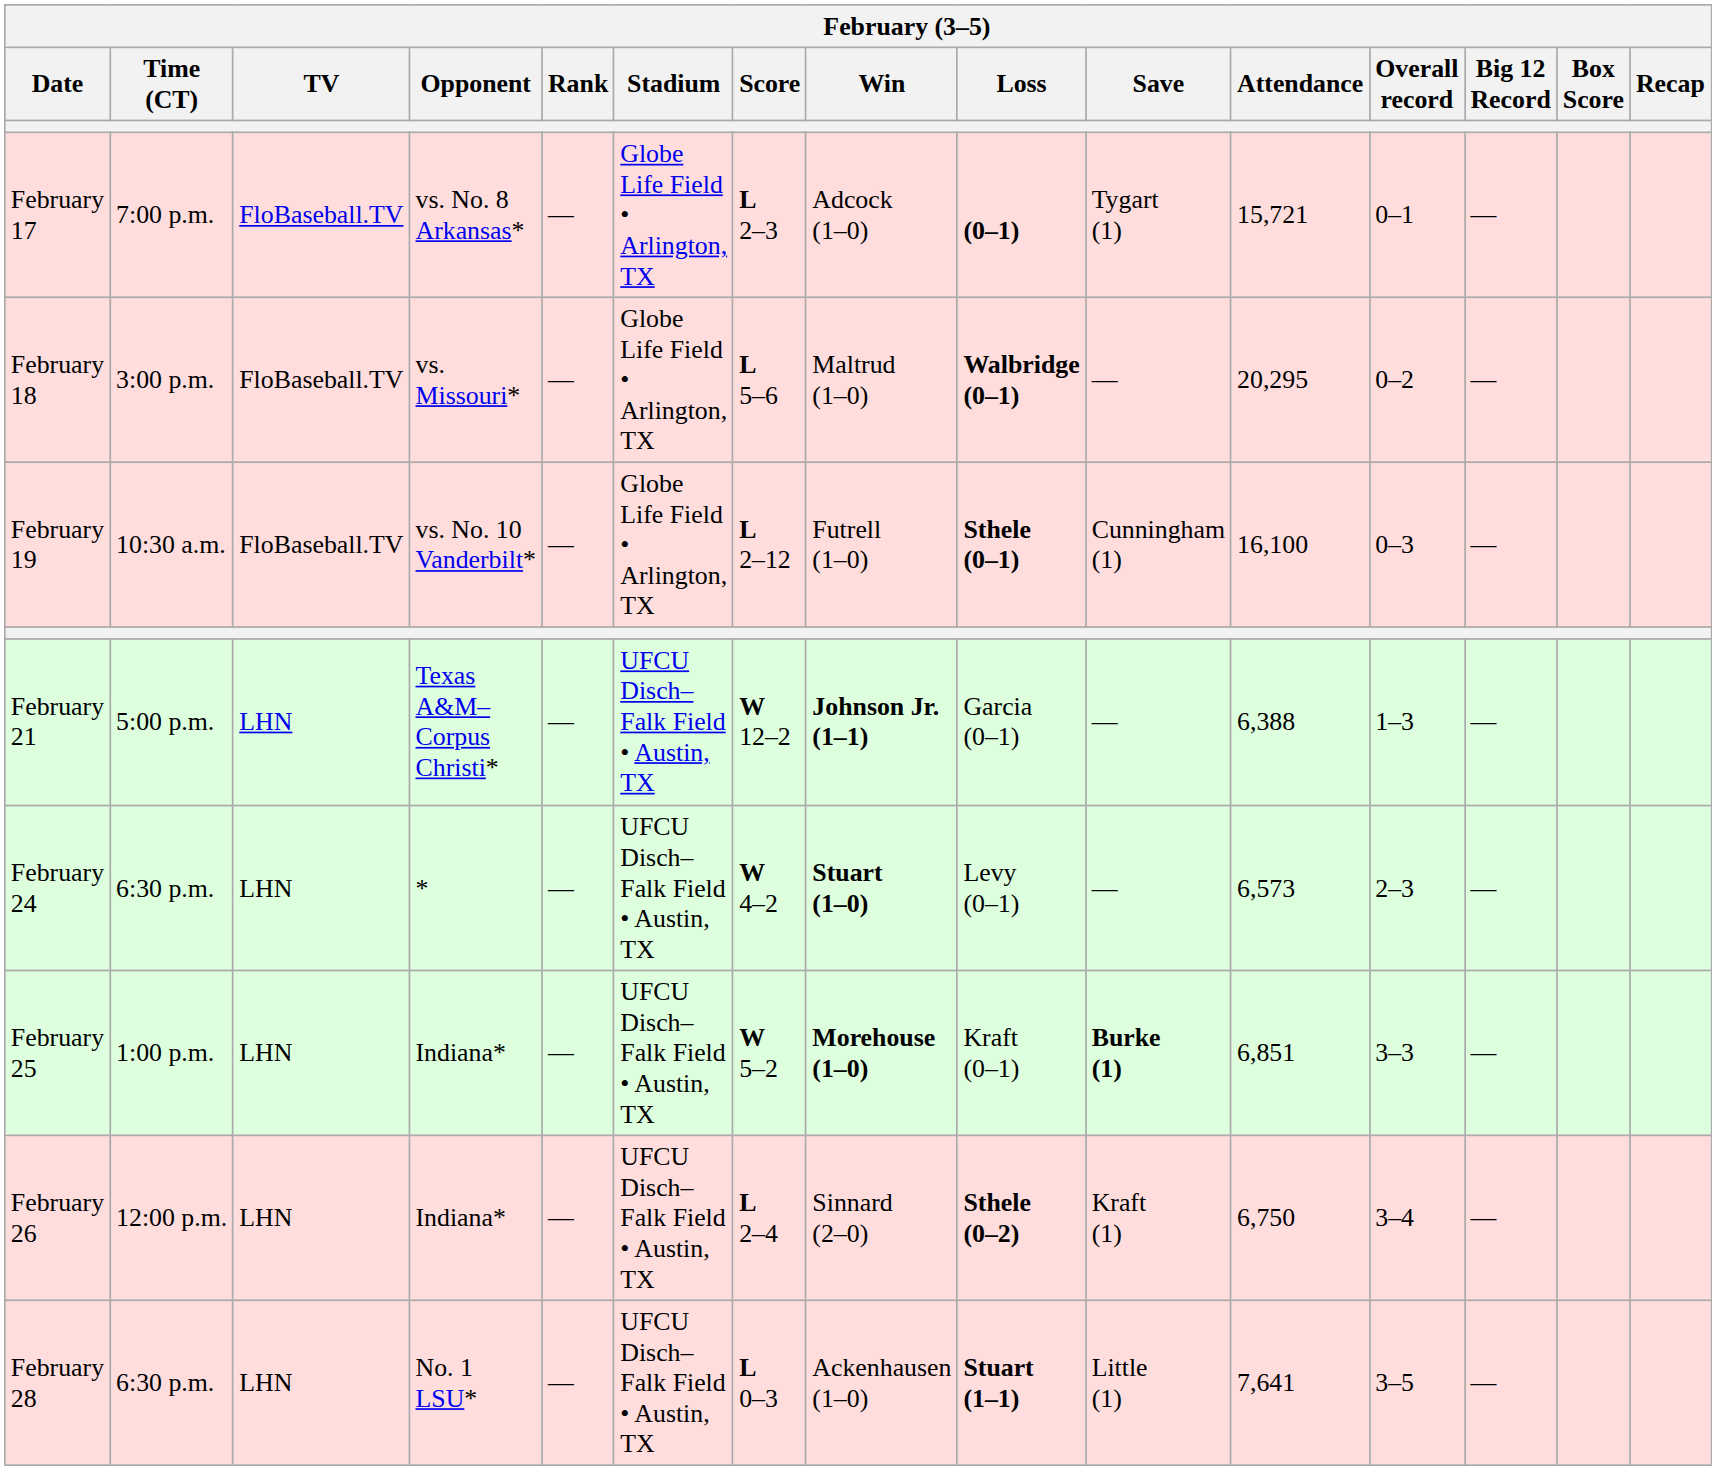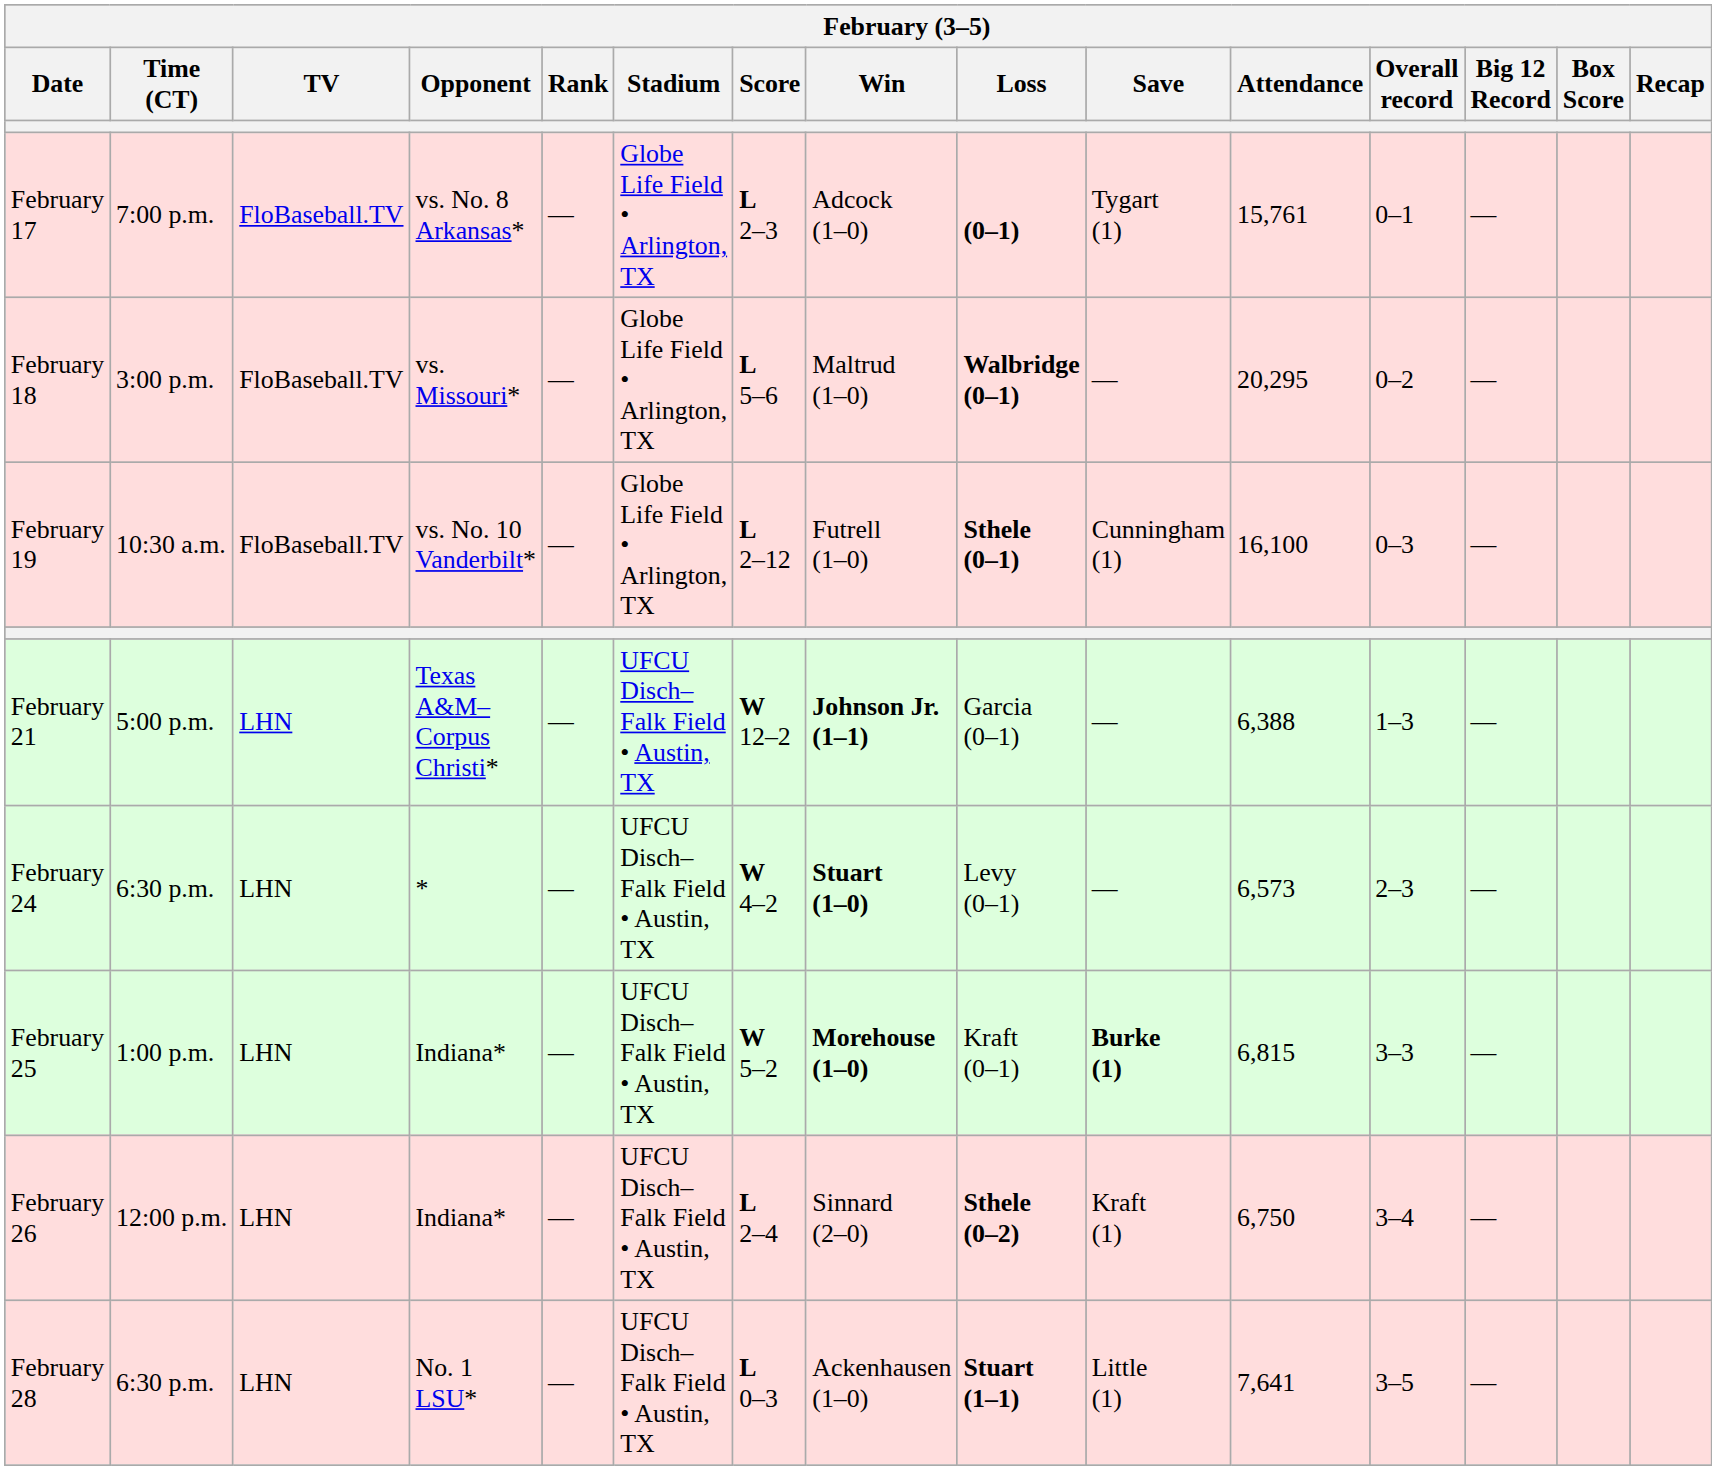(1273, 214) 15,721 -> (1273, 214) 15,761
(1266, 1051) 6,851 -> (1266, 1051) 6,815
